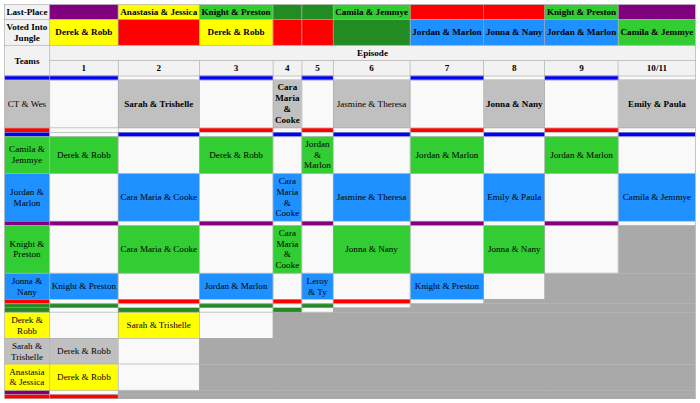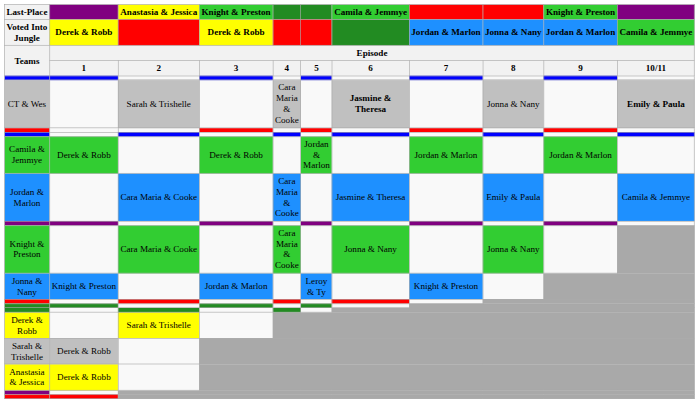(159, 104) bold -> (159, 104) normal
(287, 104) bold -> (287, 104) normal
(372, 104) normal -> (371, 104) bold
(514, 104) bold -> (513, 104) normal
